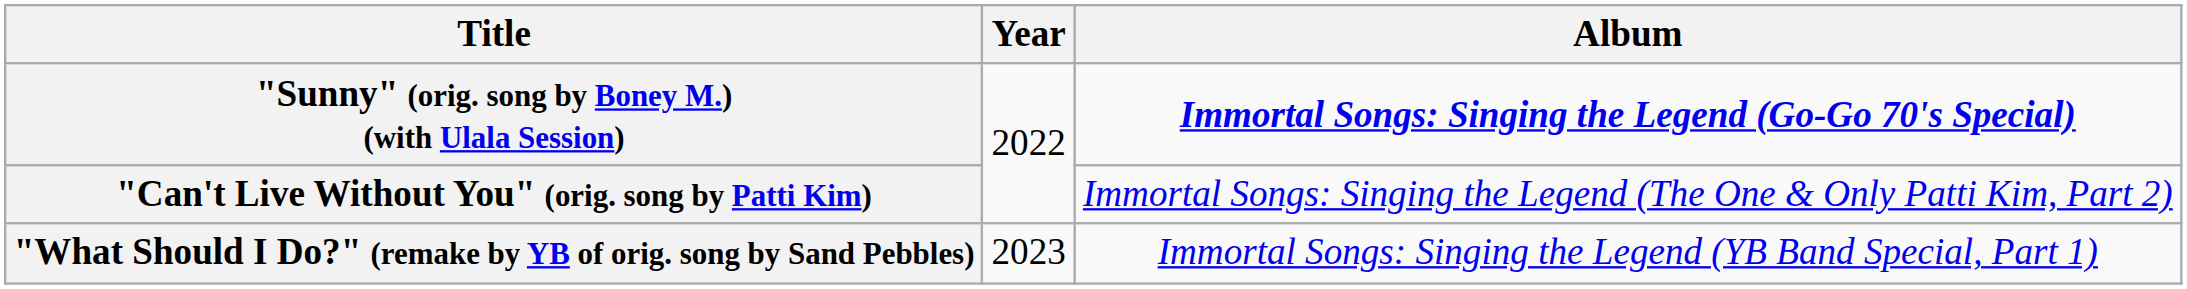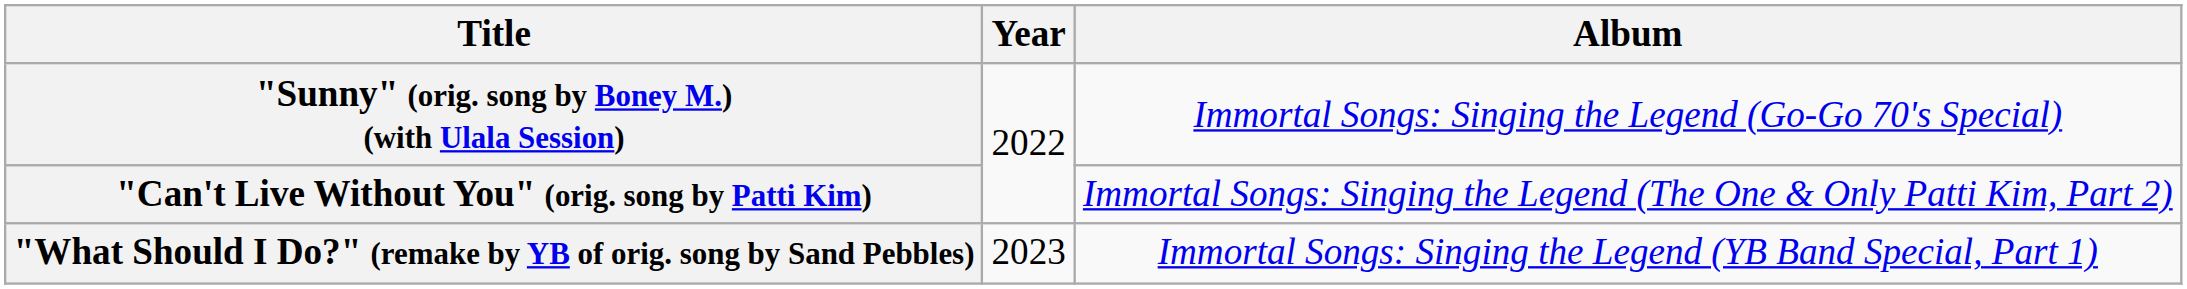(1628, 113) bold -> (1628, 113) normal
